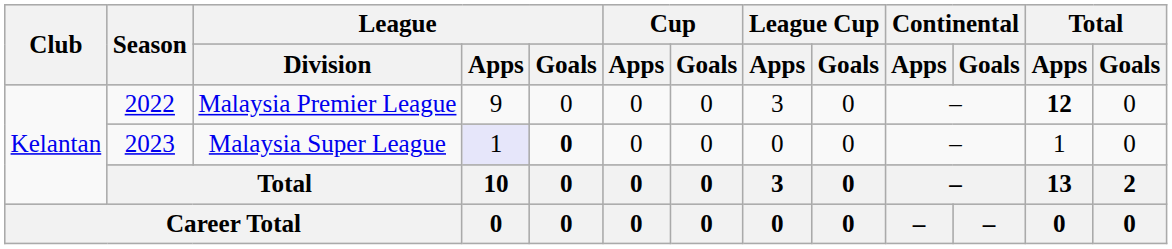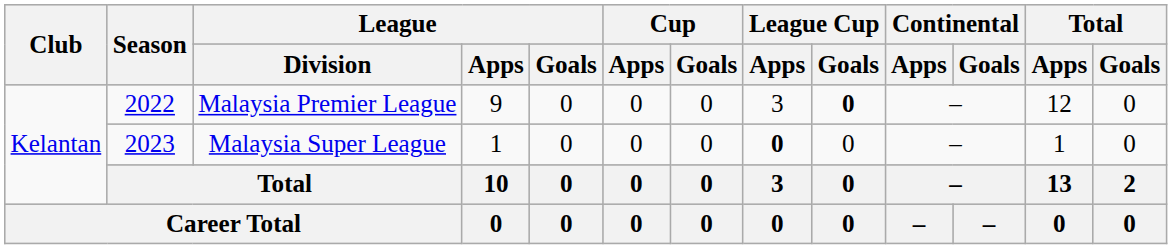(848, 104) normal -> (848, 104) bold
(1059, 104) bold -> (1059, 104) normal
(496, 143) lavender background -> (496, 143) no background
(566, 143) bold -> (566, 143) normal
(777, 143) normal -> (777, 143) bold
